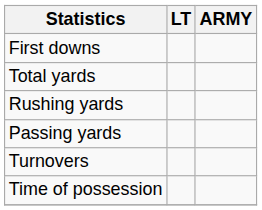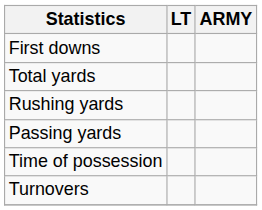rows swapped: (49, 161) <-> (86, 190)
